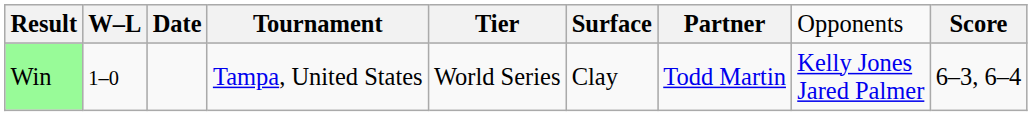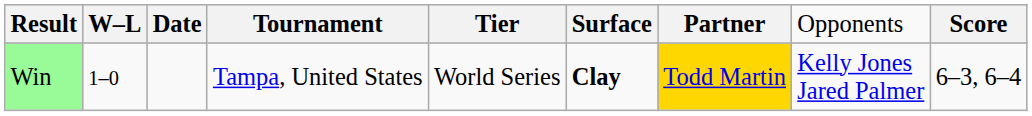(595, 76) normal -> (596, 76) bold
(725, 76) no background -> (725, 76) gold background
